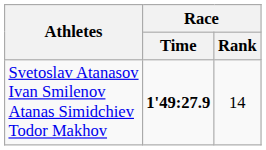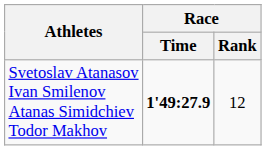(237, 102) 14 -> (237, 102) 12
